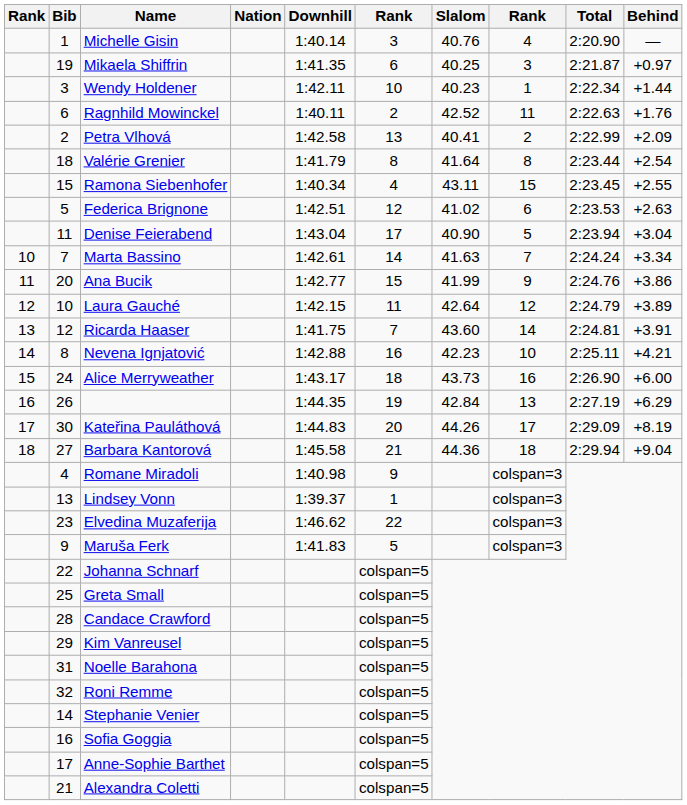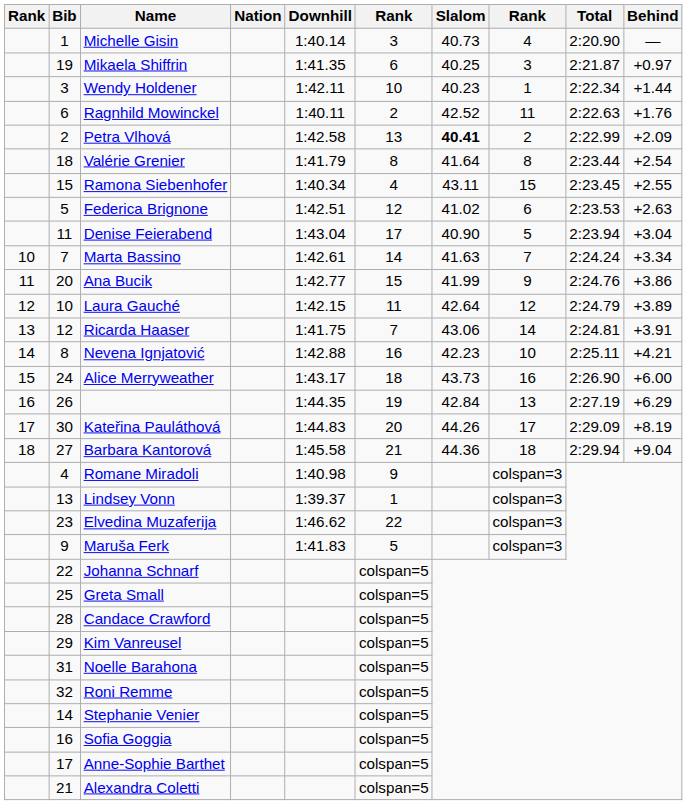(461, 40) 40.76 -> (461, 40) 40.73
(461, 137) normal -> (461, 137) bold
(461, 329) 43.60 -> (461, 329) 43.06
